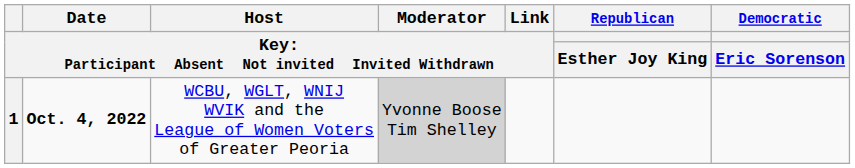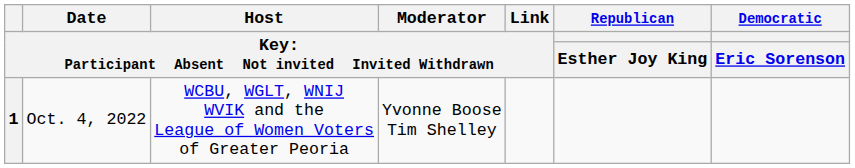(86, 120) bold -> (86, 120) normal
(442, 120) lightgrey background -> (442, 120) no background
